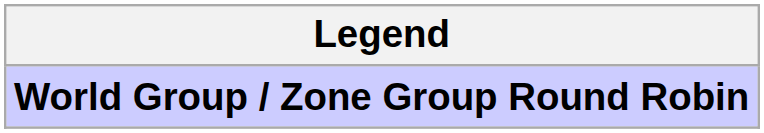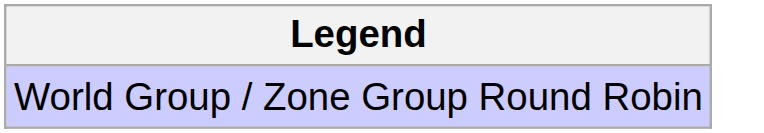(382, 95) bold -> (358, 95) normal
